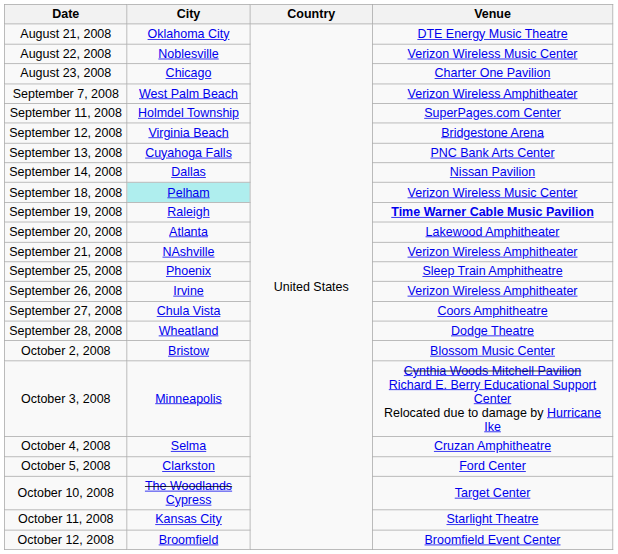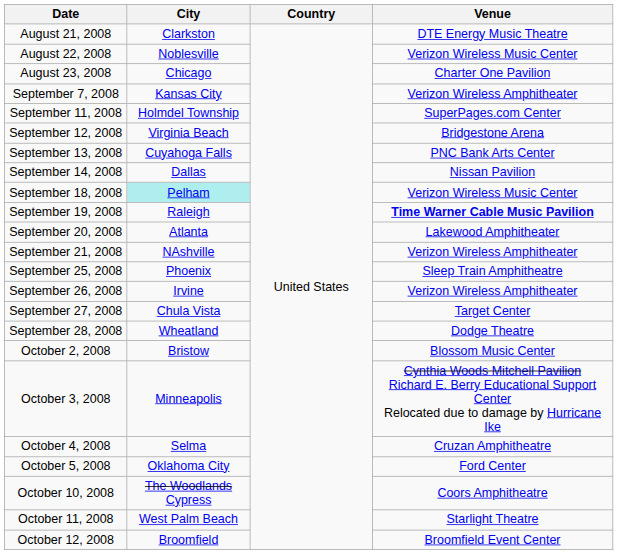(189, 34) Oklahoma City -> (189, 34) Clarkston
(189, 93) West Palm Beach -> (189, 93) Kansas City
(493, 311) Coors Amphitheatre -> (493, 311) Target Center
(189, 466) Clarkston -> (189, 466) Oklahoma City
(493, 493) Target Center -> (493, 493) Coors Amphitheatre
(189, 520) Kansas City -> (189, 520) West Palm Beach
